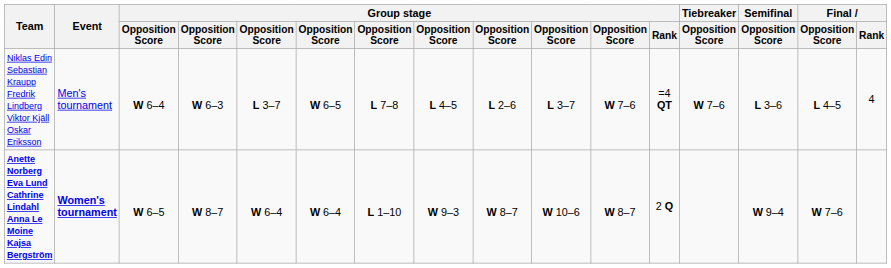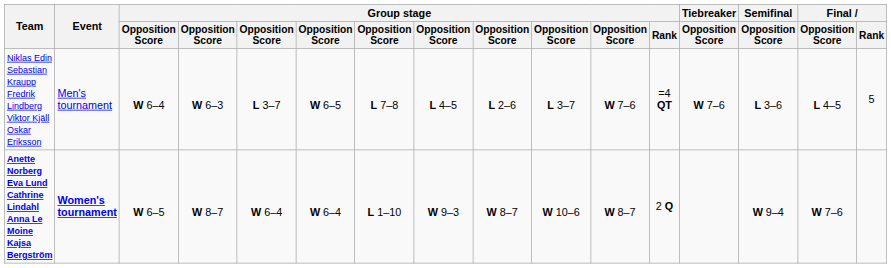(872, 100) 4 -> (872, 100) 5
